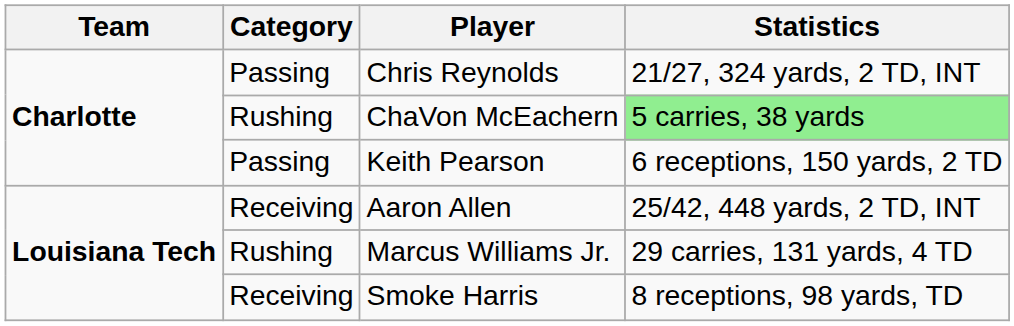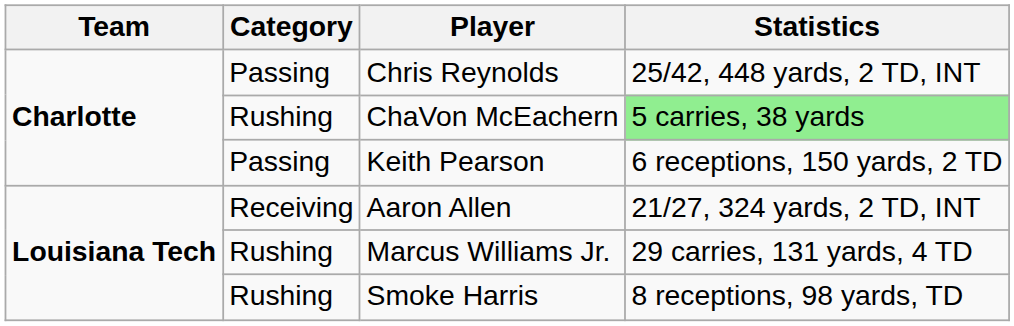(806, 72) 21/27, 324 yards, 2 TD, INT -> (806, 72) 25/42, 448 yards, 2 TD, INT
(806, 206) 25/42, 448 yards, 2 TD, INT -> (806, 206) 21/27, 324 yards, 2 TD, INT
(291, 296) Receiving -> (281, 296) Rushing
